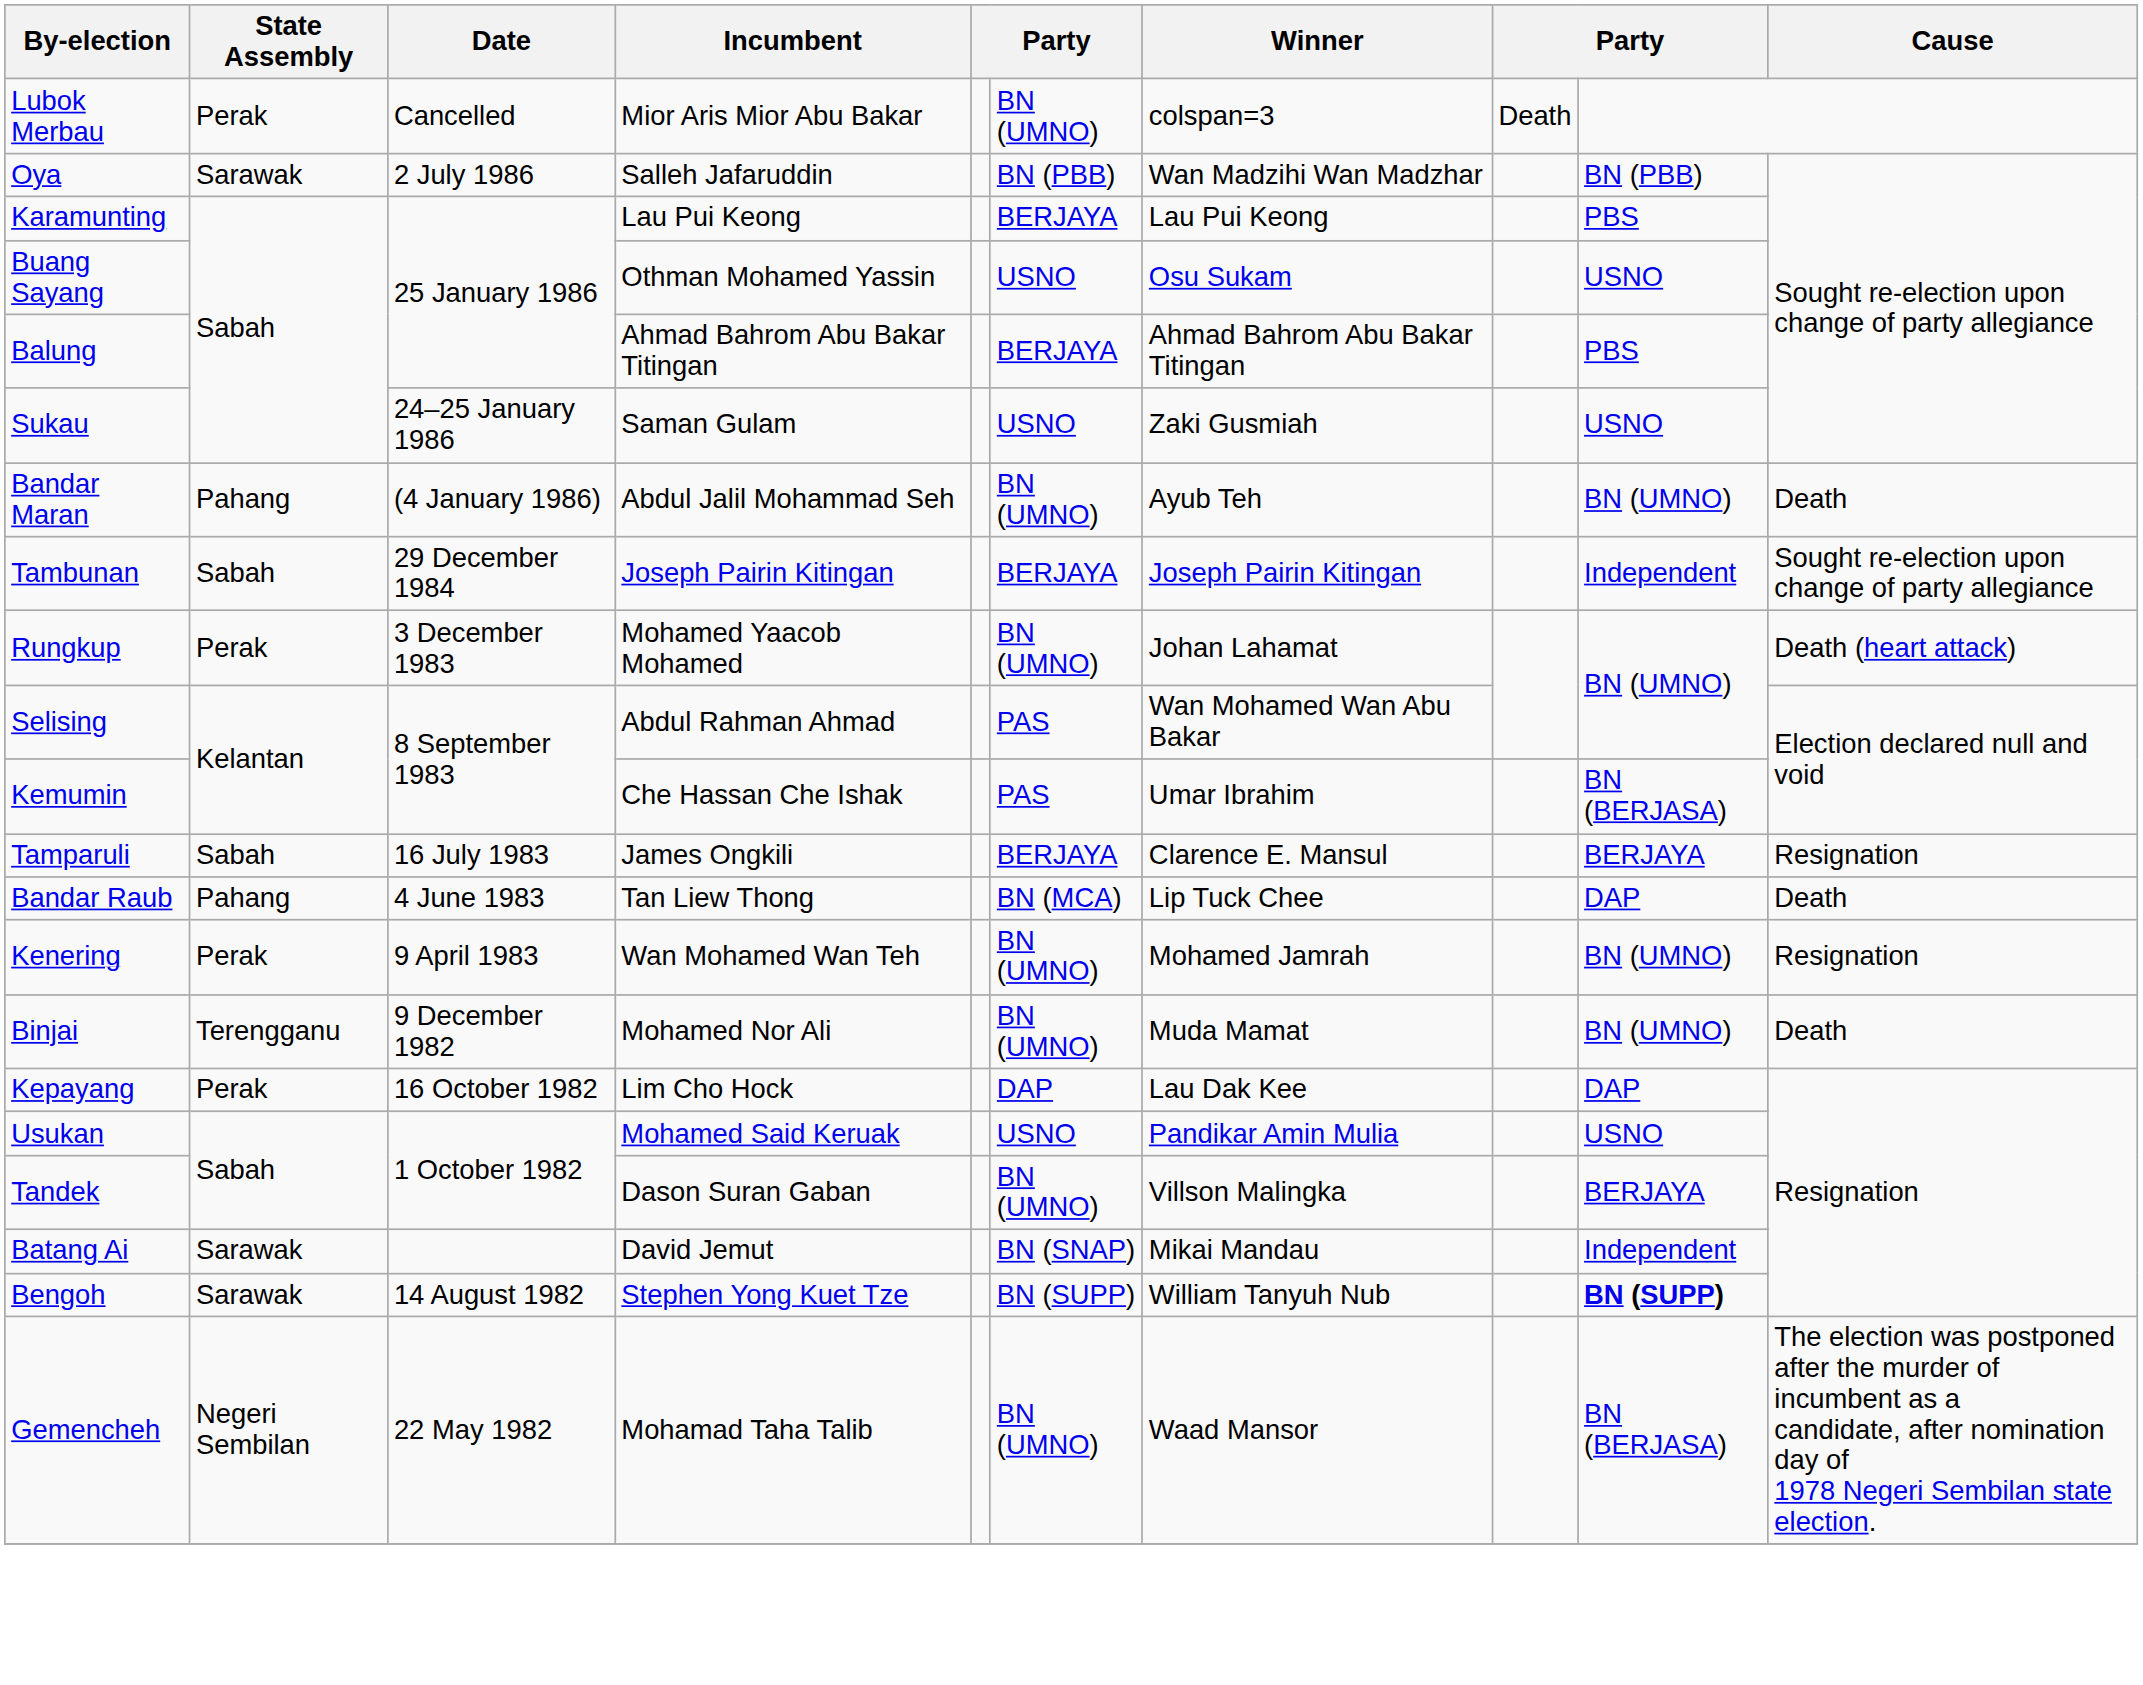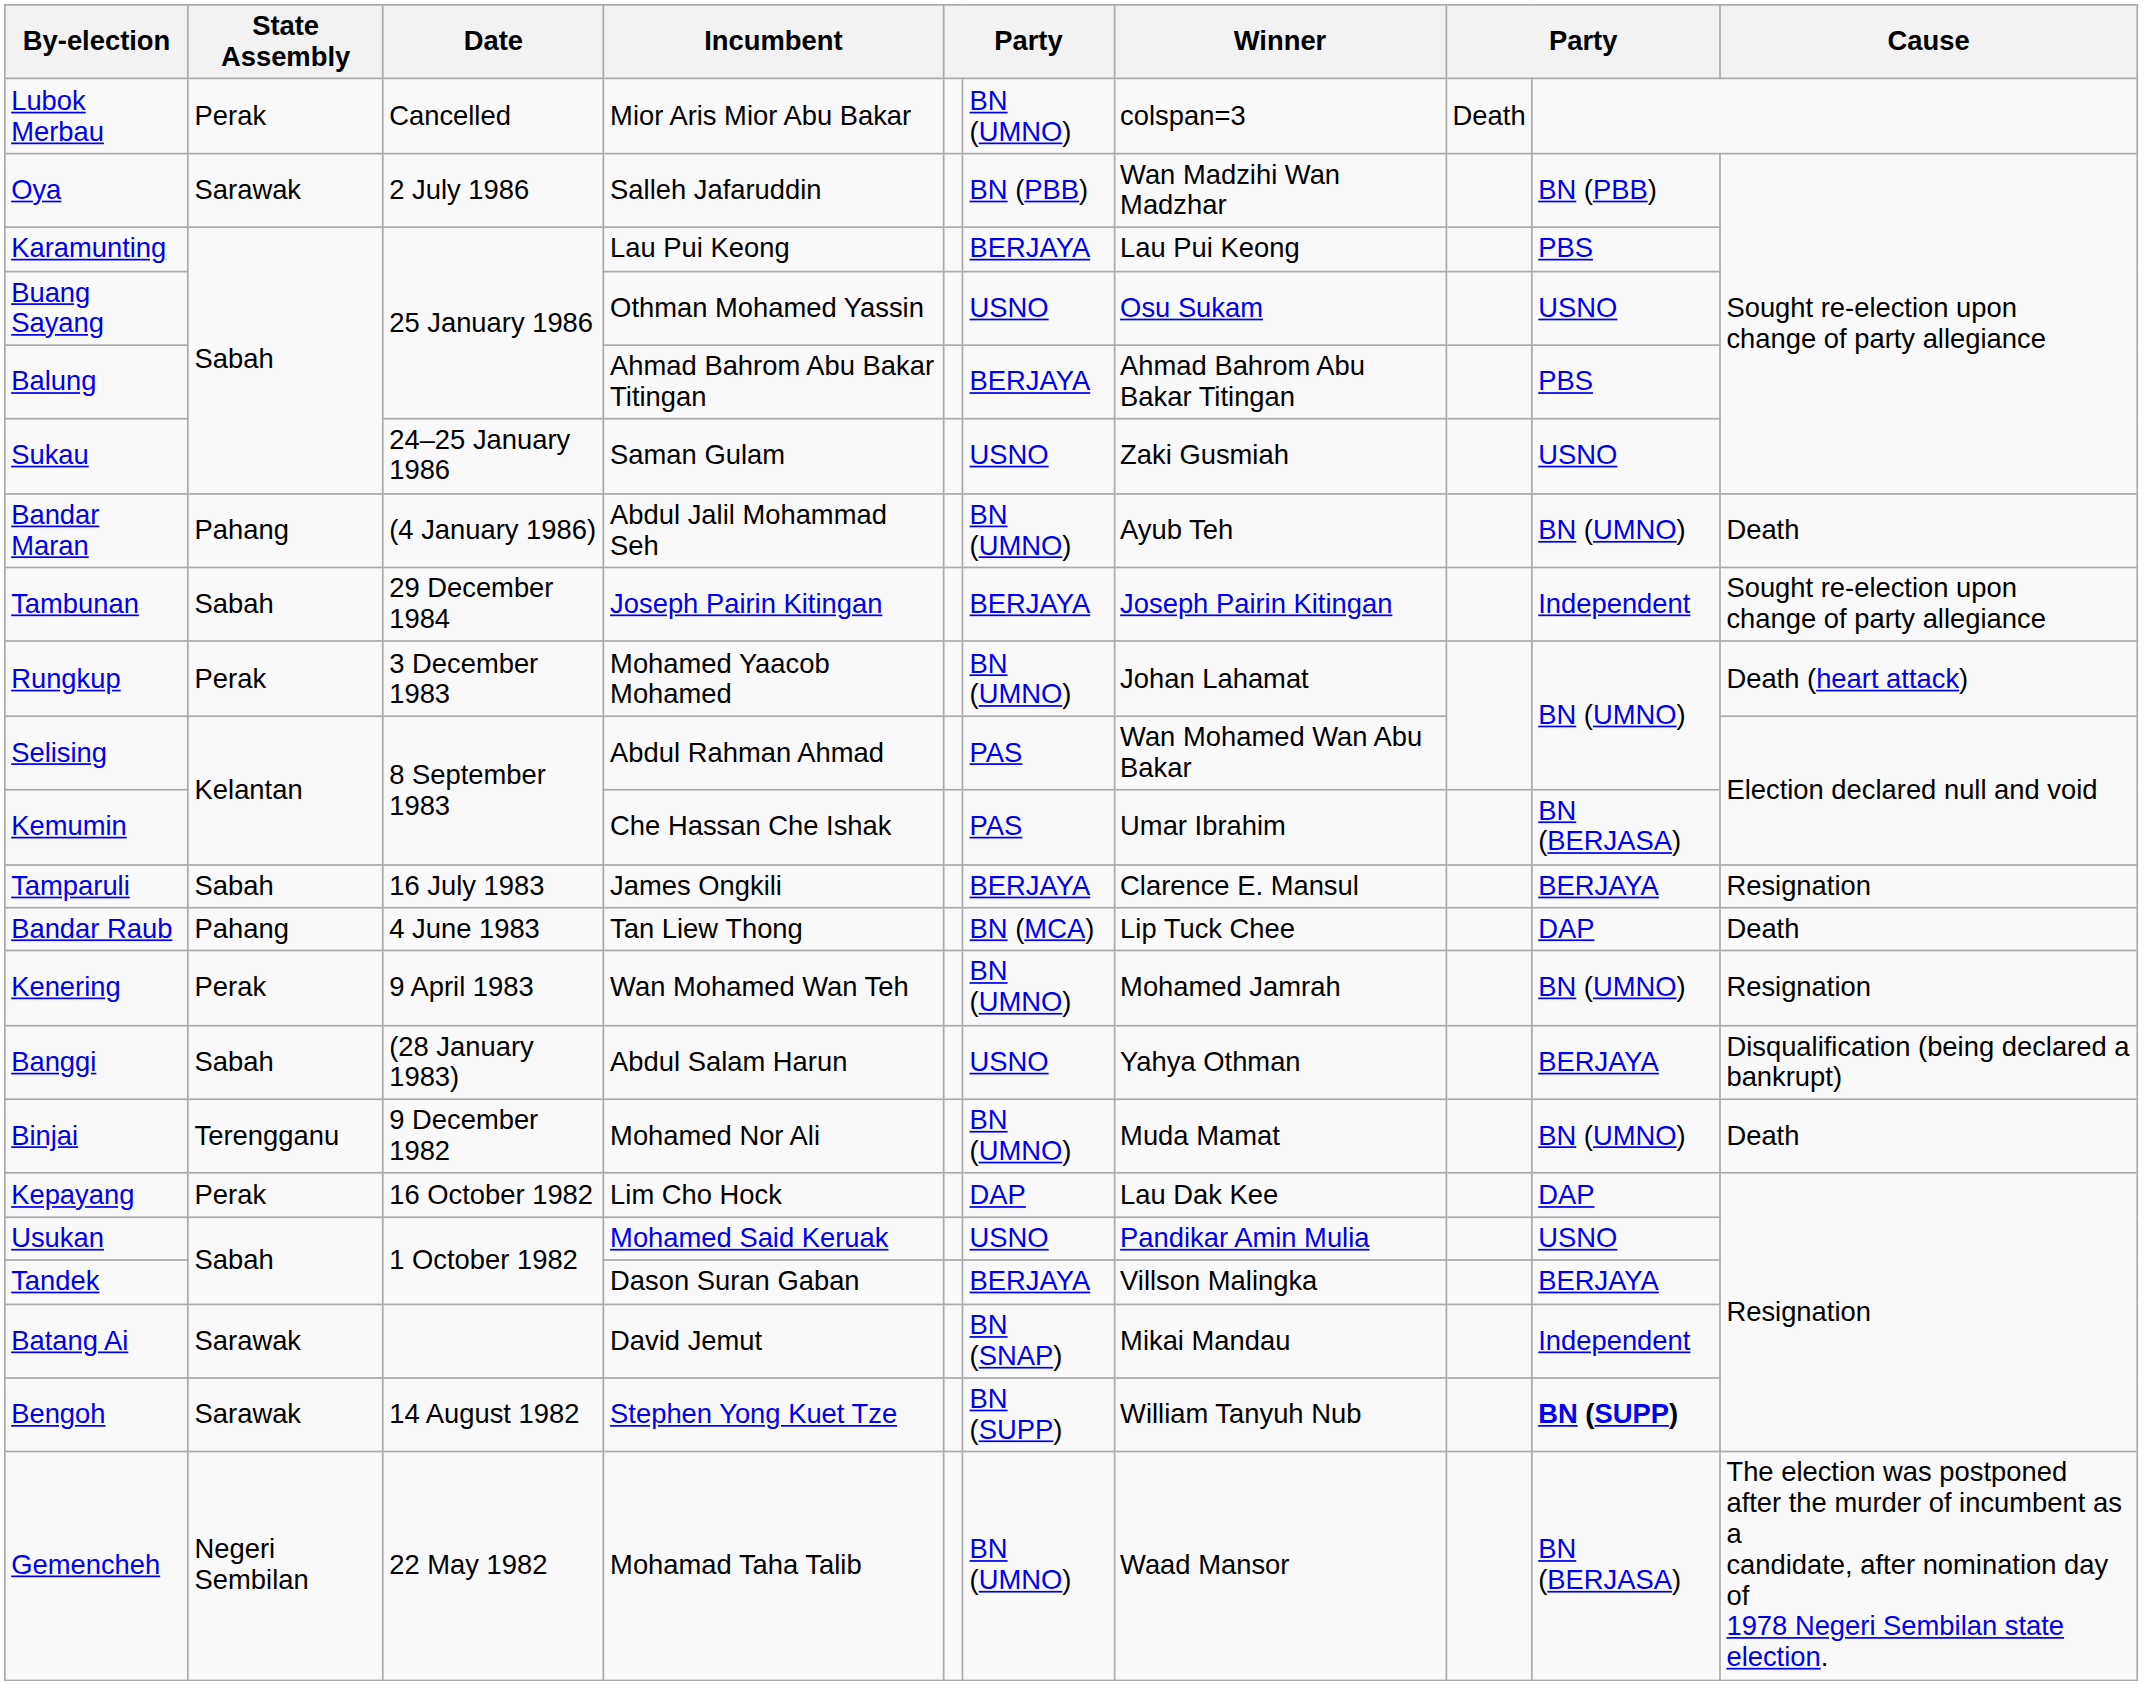+ row: (54, 1061)
(1048, 1191) BN (UMNO) -> (1030, 1281) BERJAYA
